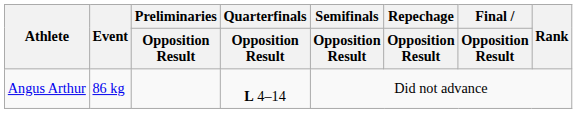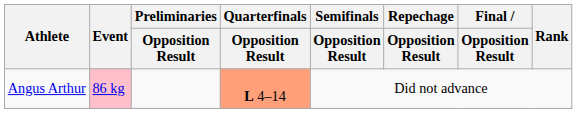(109, 88) no background -> (109, 88) pink background
(265, 97) no background -> (265, 97) lightsalmon background
